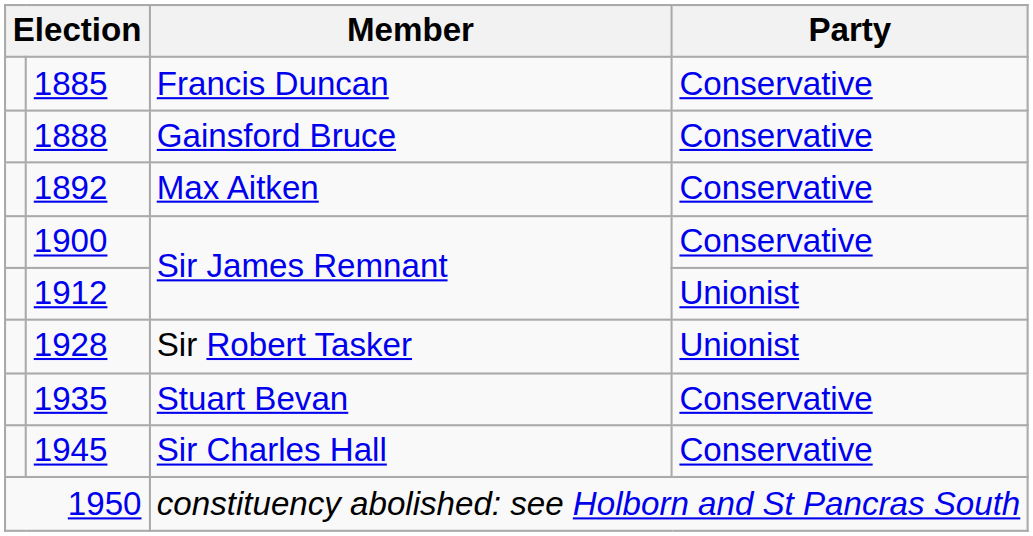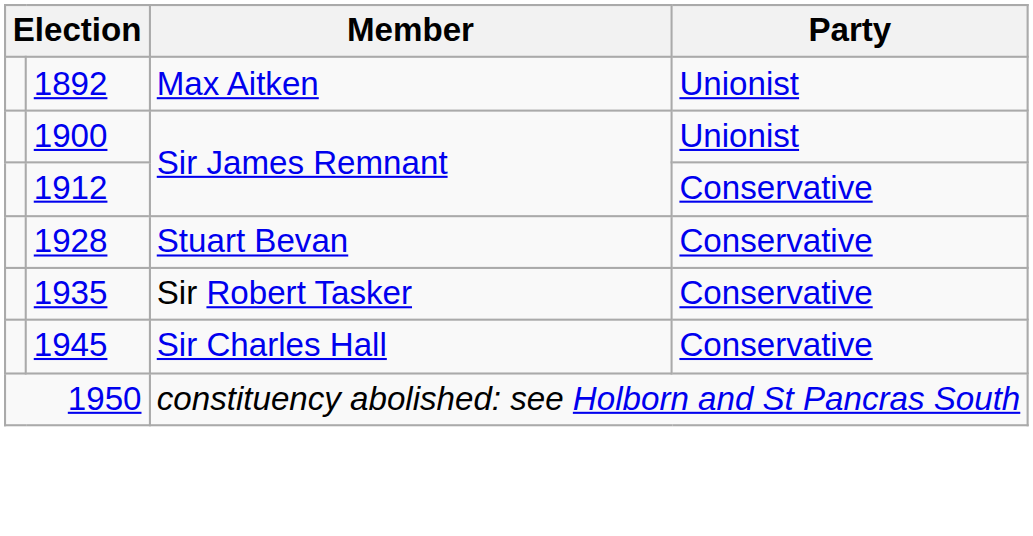- row: (71, 83)
- row: (71, 135)
(776, 188) Conservative -> (739, 83) Unionist
(776, 240) Conservative -> (739, 135) Unionist
(739, 293) Unionist -> (776, 188) Conservative
(284, 345) Sir Robert Tasker -> (252, 240) Stuart Bevan
(739, 345) Unionist -> (776, 240) Conservative
(252, 398) Stuart Bevan -> (284, 293) Sir Robert Tasker
